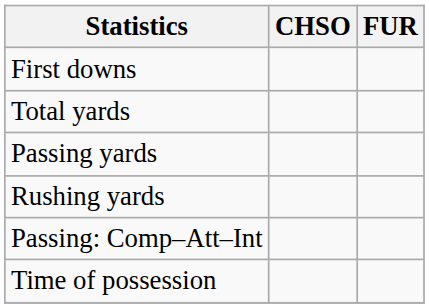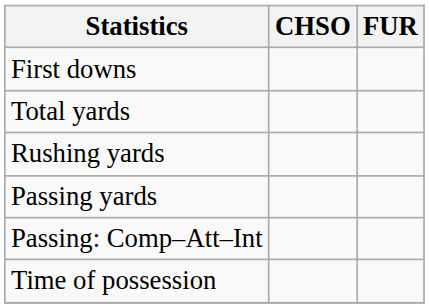rows swapped: (88, 195) <-> (84, 153)
